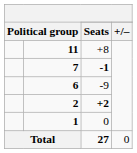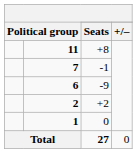(104, 67) bold -> (104, 67) normal
(103, 103) bold -> (103, 103) normal
